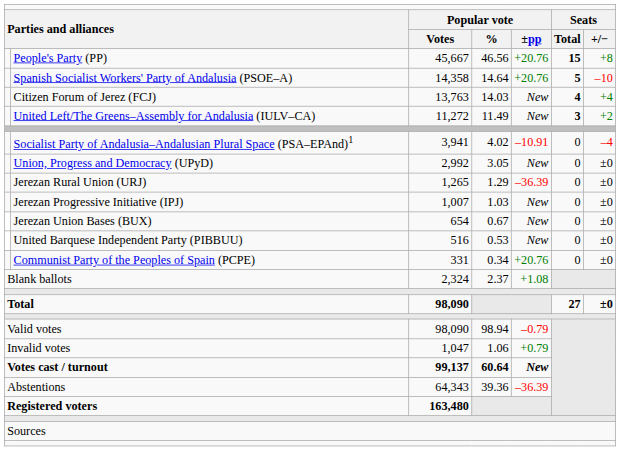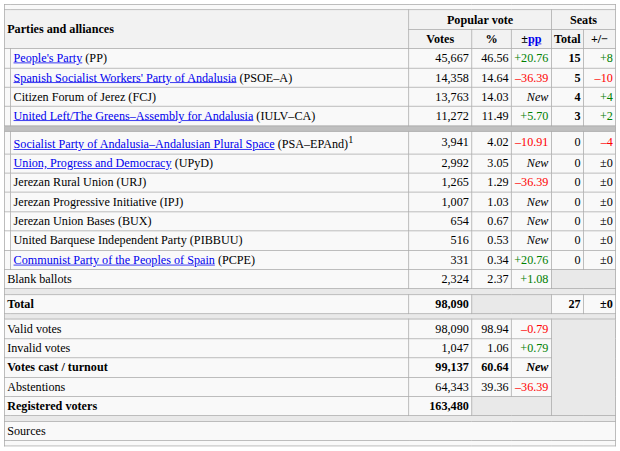(531, 77) +20.76 -> (532, 77) –36.39
(538, 116) New -> (534, 116) +5.70
